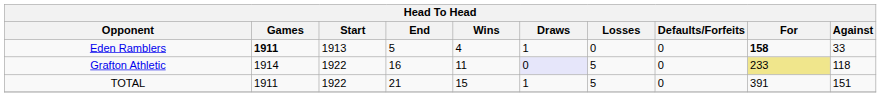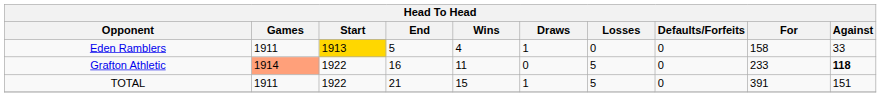(266, 48) bold -> (266, 48) normal
(334, 48) no background -> (334, 48) gold background
(759, 48) bold -> (759, 48) normal
(266, 65) no background -> (266, 65) lightsalmon background
(526, 65) lavender background -> (526, 65) no background
(759, 65) khaki background -> (759, 65) no background
(842, 65) normal -> (842, 65) bold
